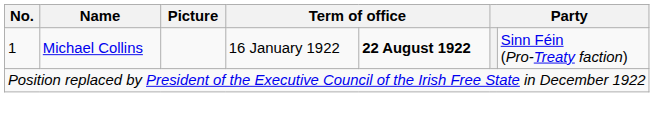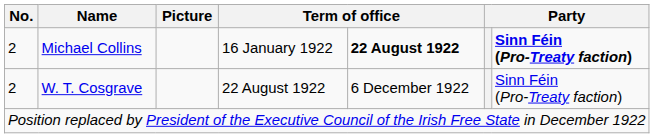(12, 48) 1 -> (12, 48) 2
(564, 48) normal -> (564, 48) bold
+ row: (92, 88)
